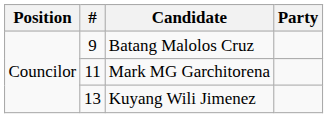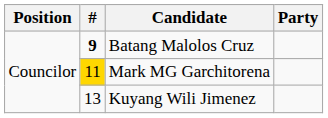(93, 44) normal -> (93, 44) bold
(93, 71) no background -> (93, 71) gold background
